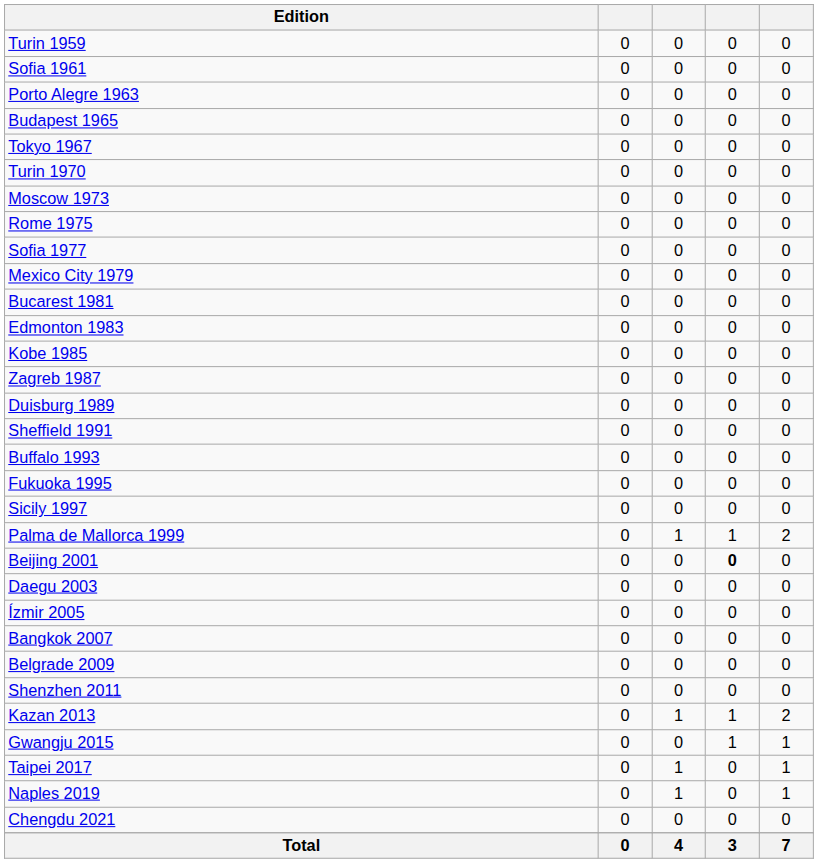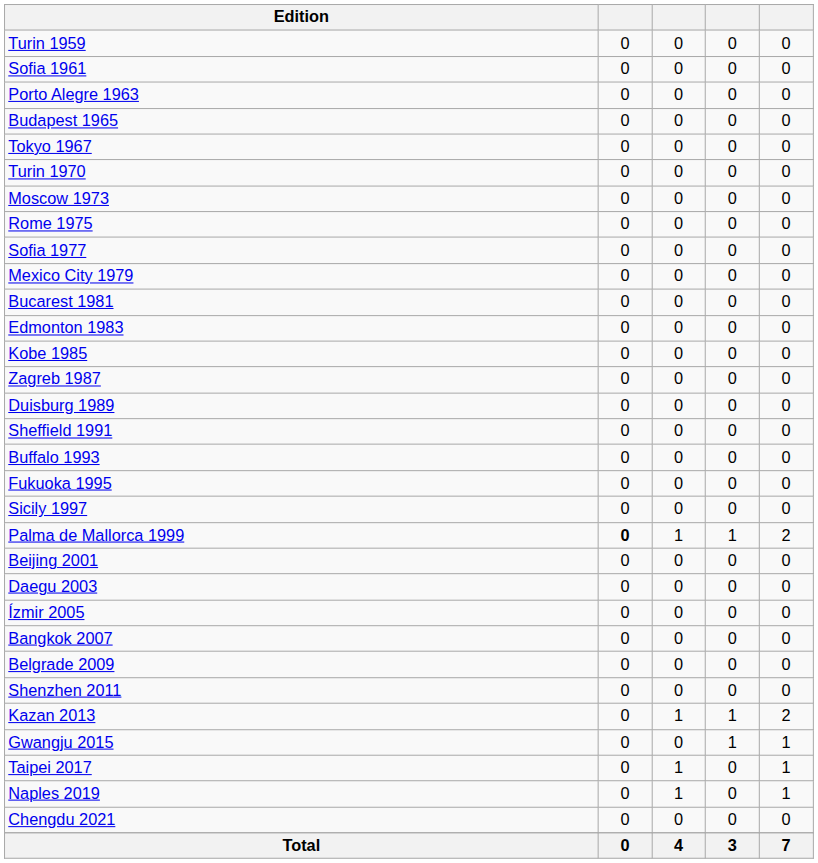(625, 535) normal -> (625, 535) bold
(732, 560) bold -> (732, 560) normal
